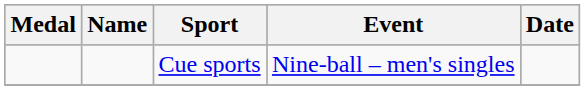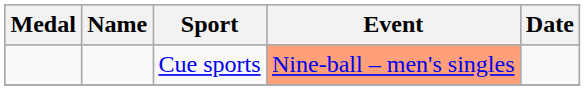(393, 64) no background -> (393, 64) lightsalmon background
